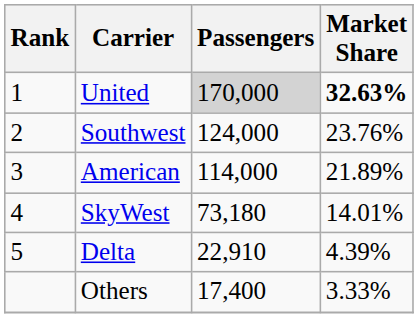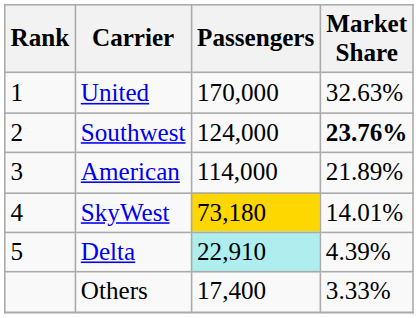(238, 92) lightgrey background -> (238, 92) no background
(367, 92) bold -> (365, 92) normal
(365, 132) normal -> (367, 132) bold
(232, 212) no background -> (232, 212) gold background
(232, 251) no background -> (232, 251) paleturquoise background
